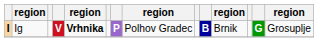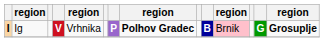(85, 28) bold -> (84, 28) normal
(158, 28) normal -> (158, 28) bold
(225, 28) no background -> (227, 28) pink background
(289, 28) normal -> (293, 28) bold
